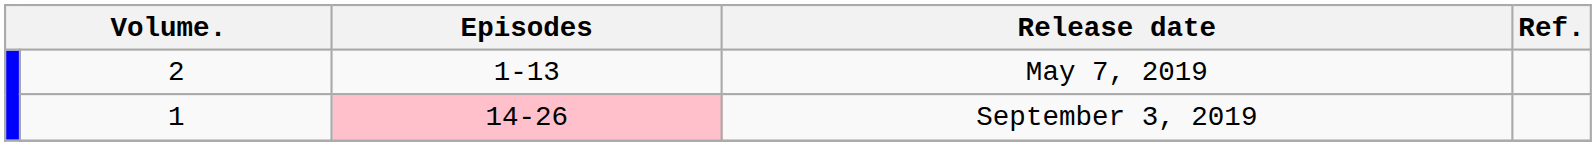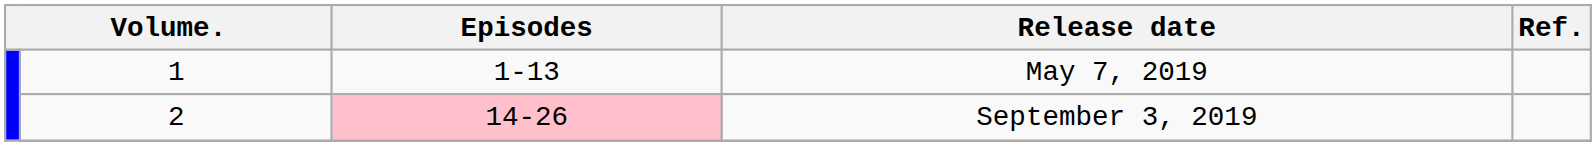(176, 72) 2 -> (176, 72) 1
(176, 117) 1 -> (176, 117) 2
